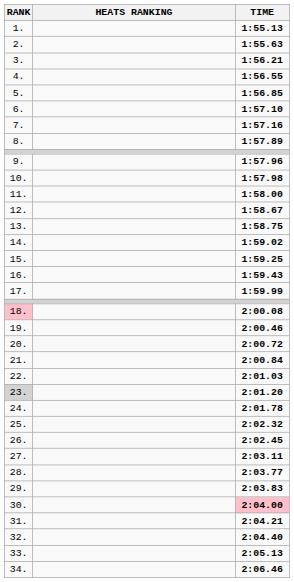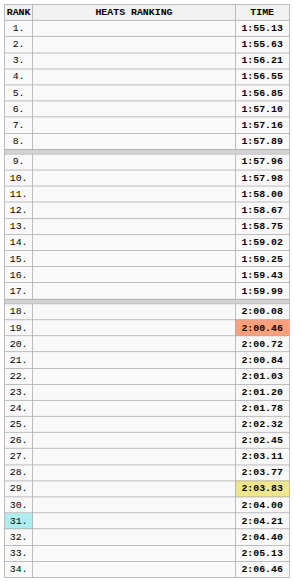(19, 312) pink background -> (19, 312) no background
(262, 328) no background -> (262, 328) lightsalmon background
(19, 392) lightgrey background -> (19, 392) no background
(262, 489) no background -> (262, 489) khaki background
(262, 505) pink background -> (262, 505) no background
(19, 521) no background -> (19, 521) paleturquoise background
